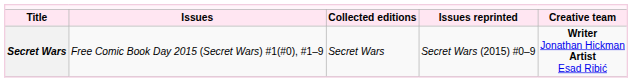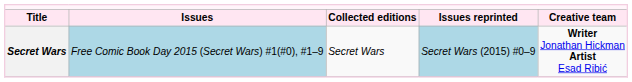(197, 51) no background -> (197, 51) lightblue background
(478, 51) no background -> (478, 51) lightblue background
